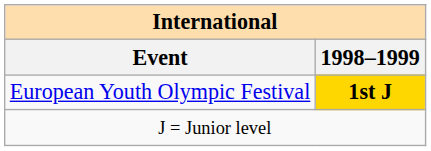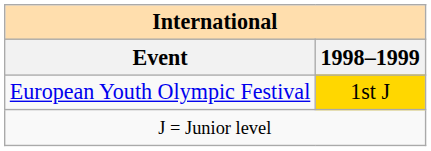(370, 92) bold -> (370, 92) normal
